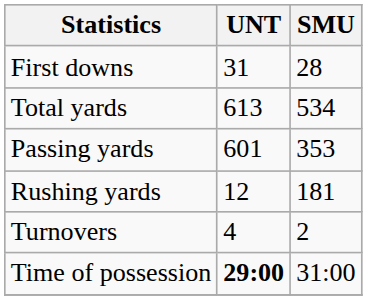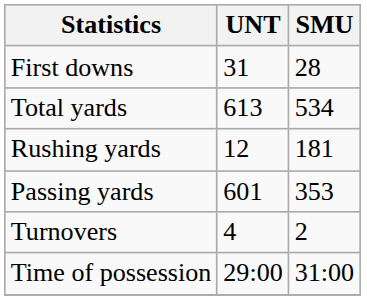rows swapped: (86, 190) <-> (82, 149)
(254, 273) bold -> (253, 273) normal
